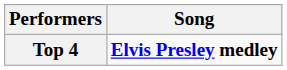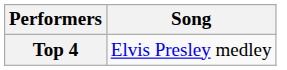(194, 49) bold -> (191, 49) normal
